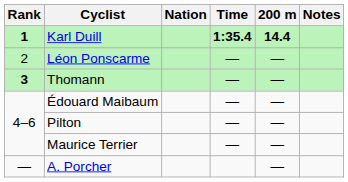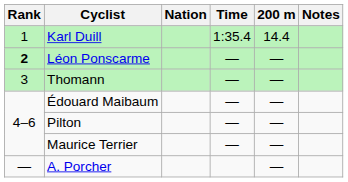(24, 36) bold -> (24, 36) normal
(232, 36) bold -> (232, 36) normal
(277, 36) bold -> (276, 36) normal
(24, 58) normal -> (24, 58) bold
(24, 79) bold -> (24, 79) normal
